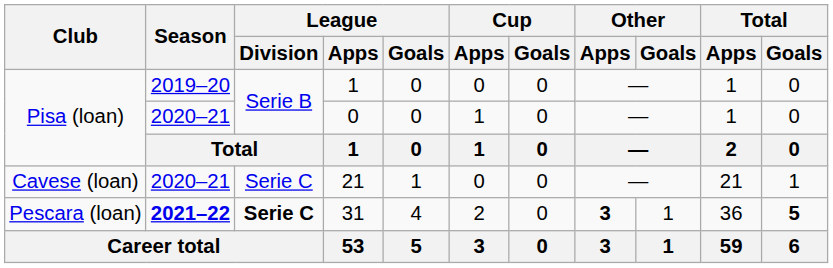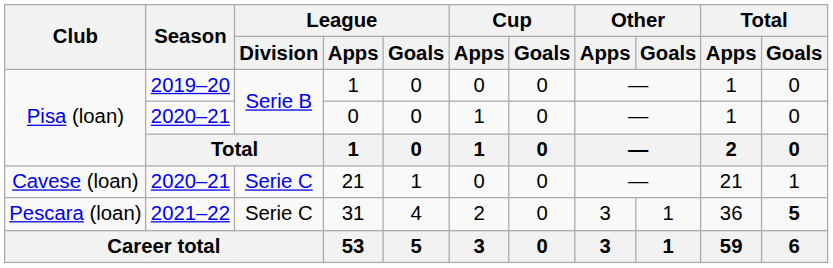(190, 213) bold -> (190, 213) normal
(279, 213) bold -> (279, 213) normal
(605, 213) bold -> (605, 213) normal
